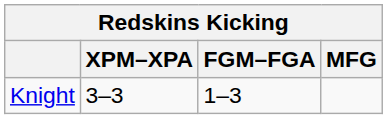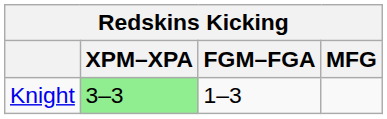(105, 95) no background -> (105, 95) lightgreen background
